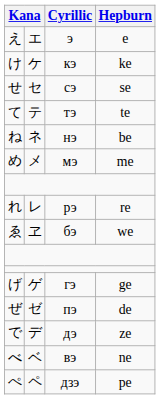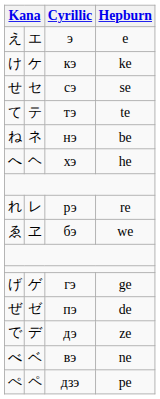+ row: (14, 160)
- row: (14, 160)
